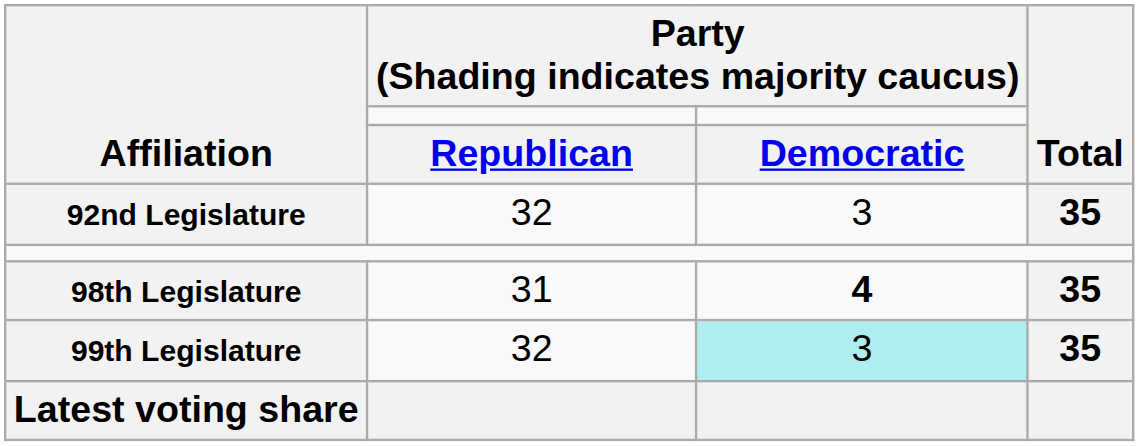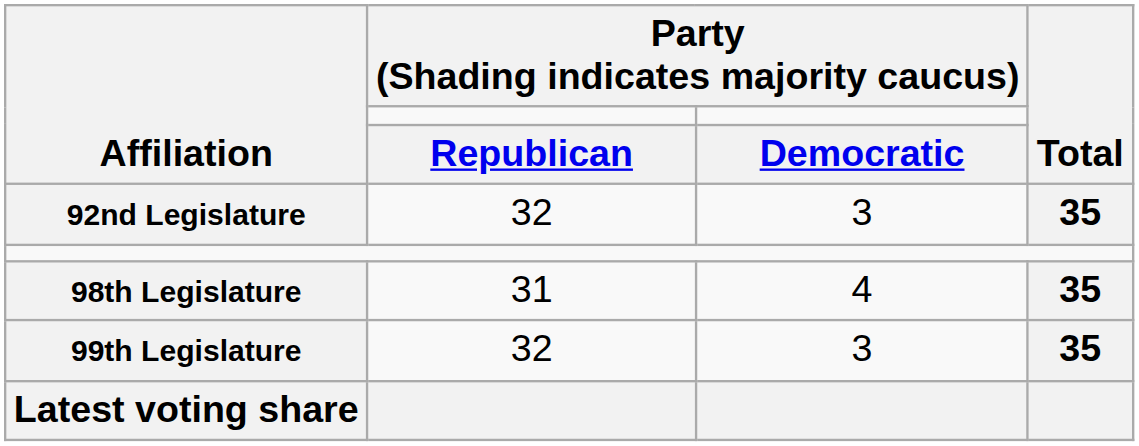(862, 290) bold -> (862, 290) normal
(862, 349) paleturquoise background -> (862, 349) no background
